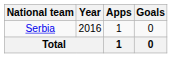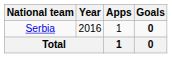(151, 28) normal -> (151, 28) bold
